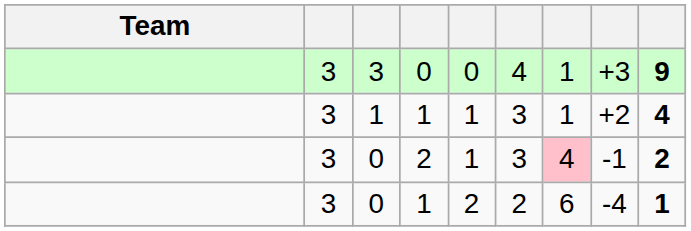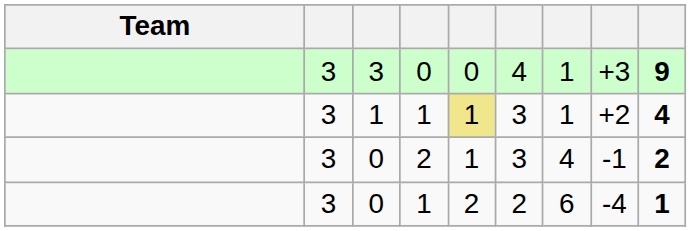(472, 114) no background -> (472, 114) khaki background
(567, 159) pink background -> (567, 159) no background
